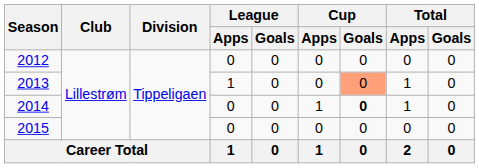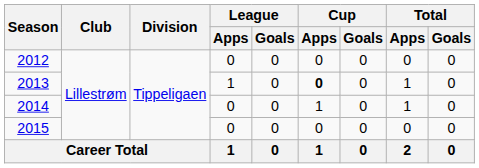(319, 83) normal -> (319, 83) bold
(363, 83) lightsalmon background -> (363, 83) no background
(363, 106) bold -> (363, 106) normal
